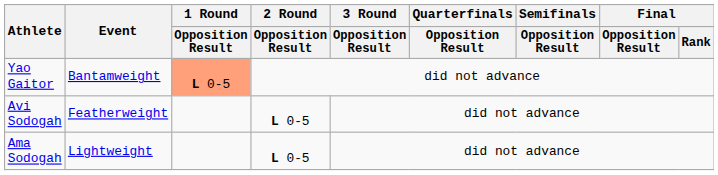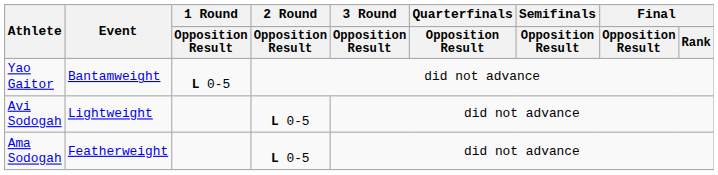(211, 84) lightsalmon background -> (211, 84) no background
(118, 114) Featherweight -> (110, 114) Lightweight
(110, 151) Lightweight -> (118, 151) Featherweight
